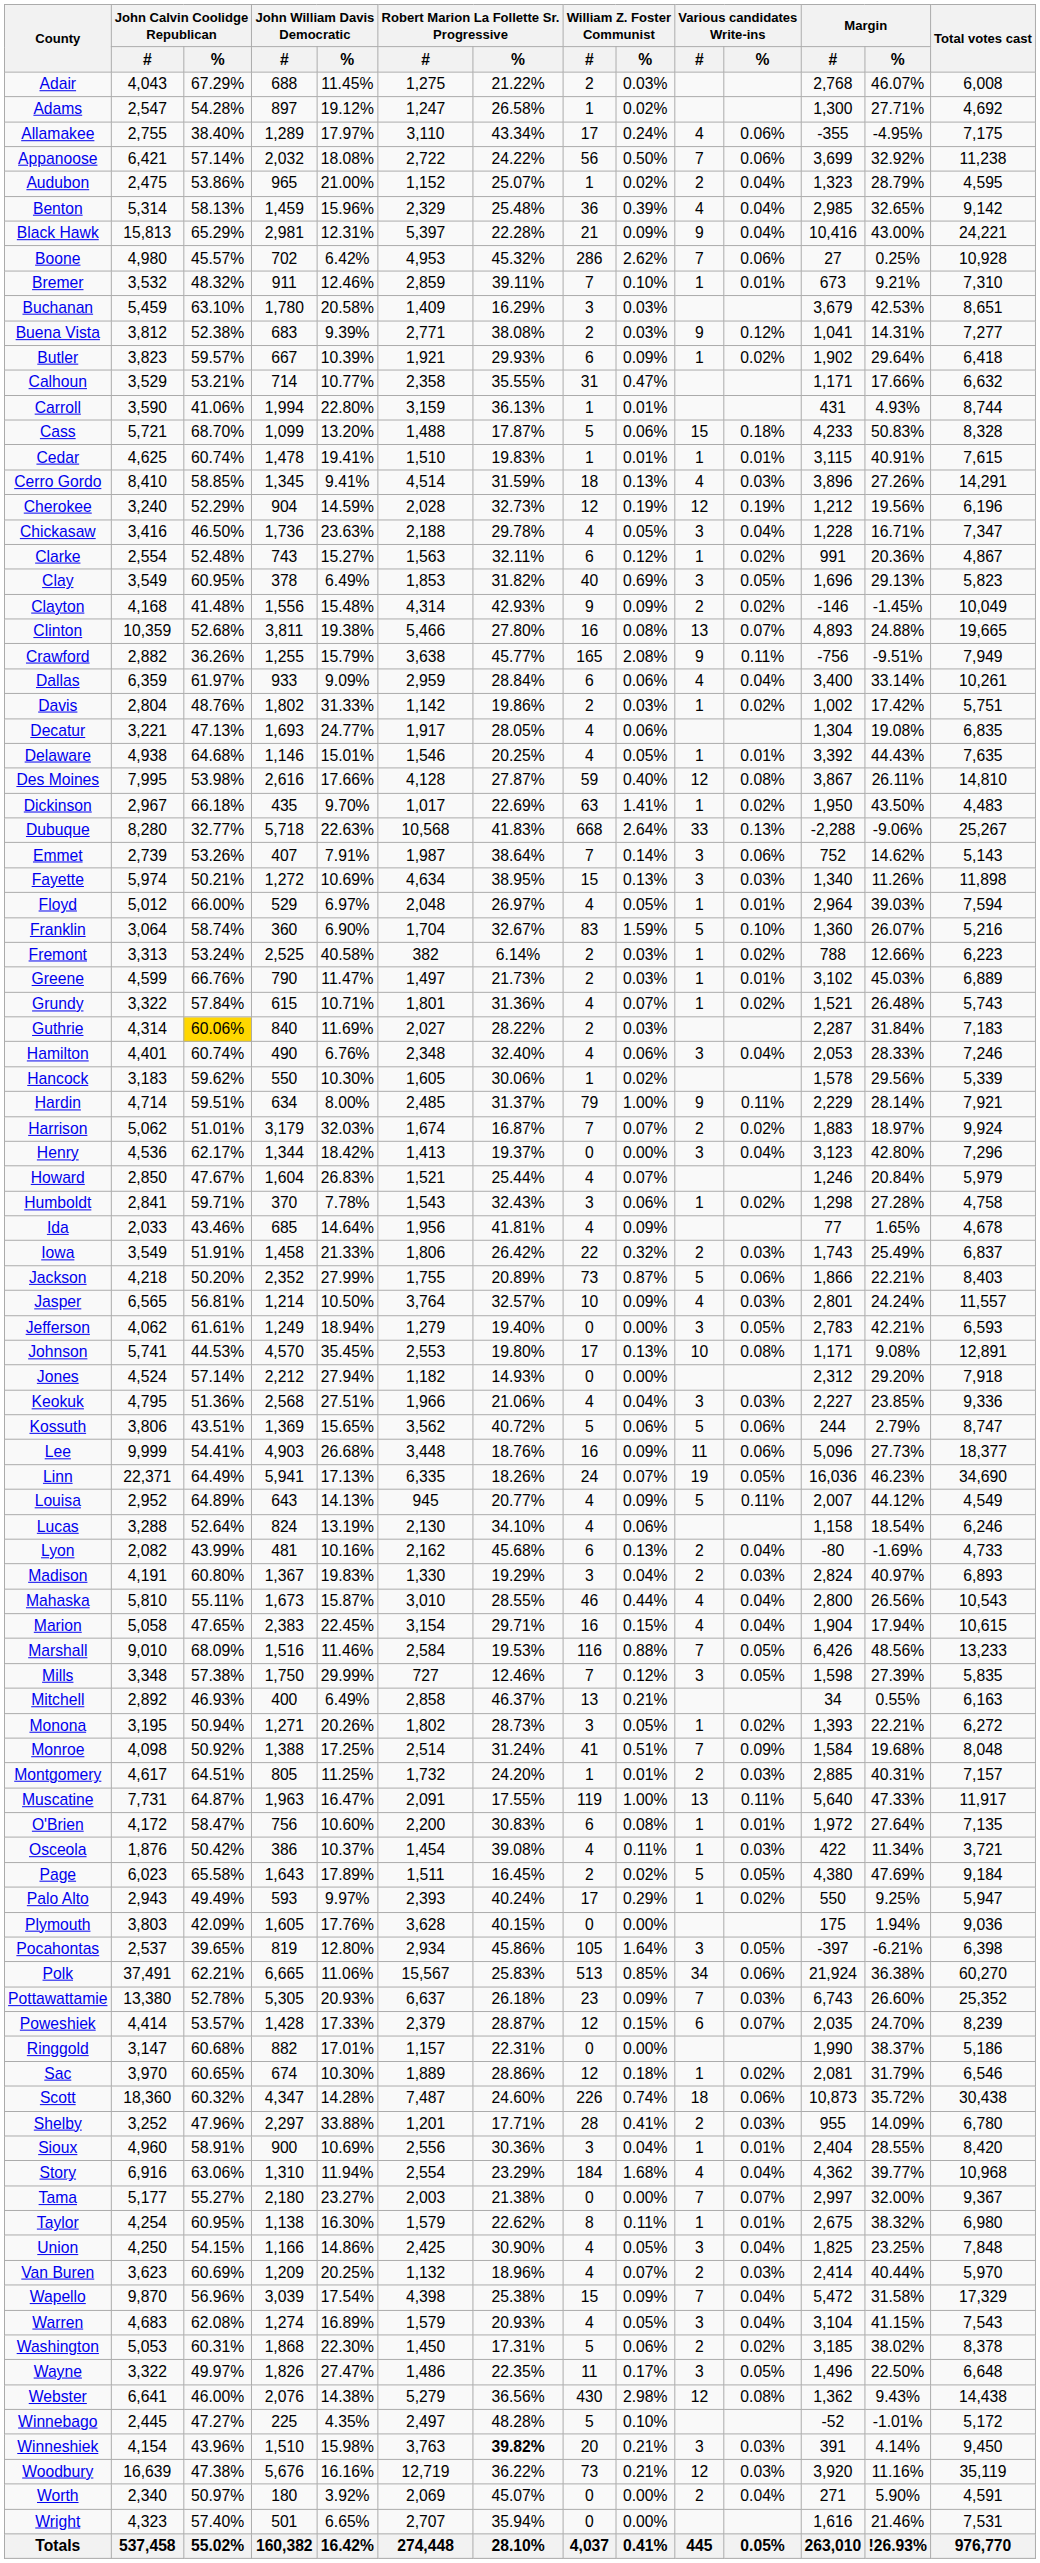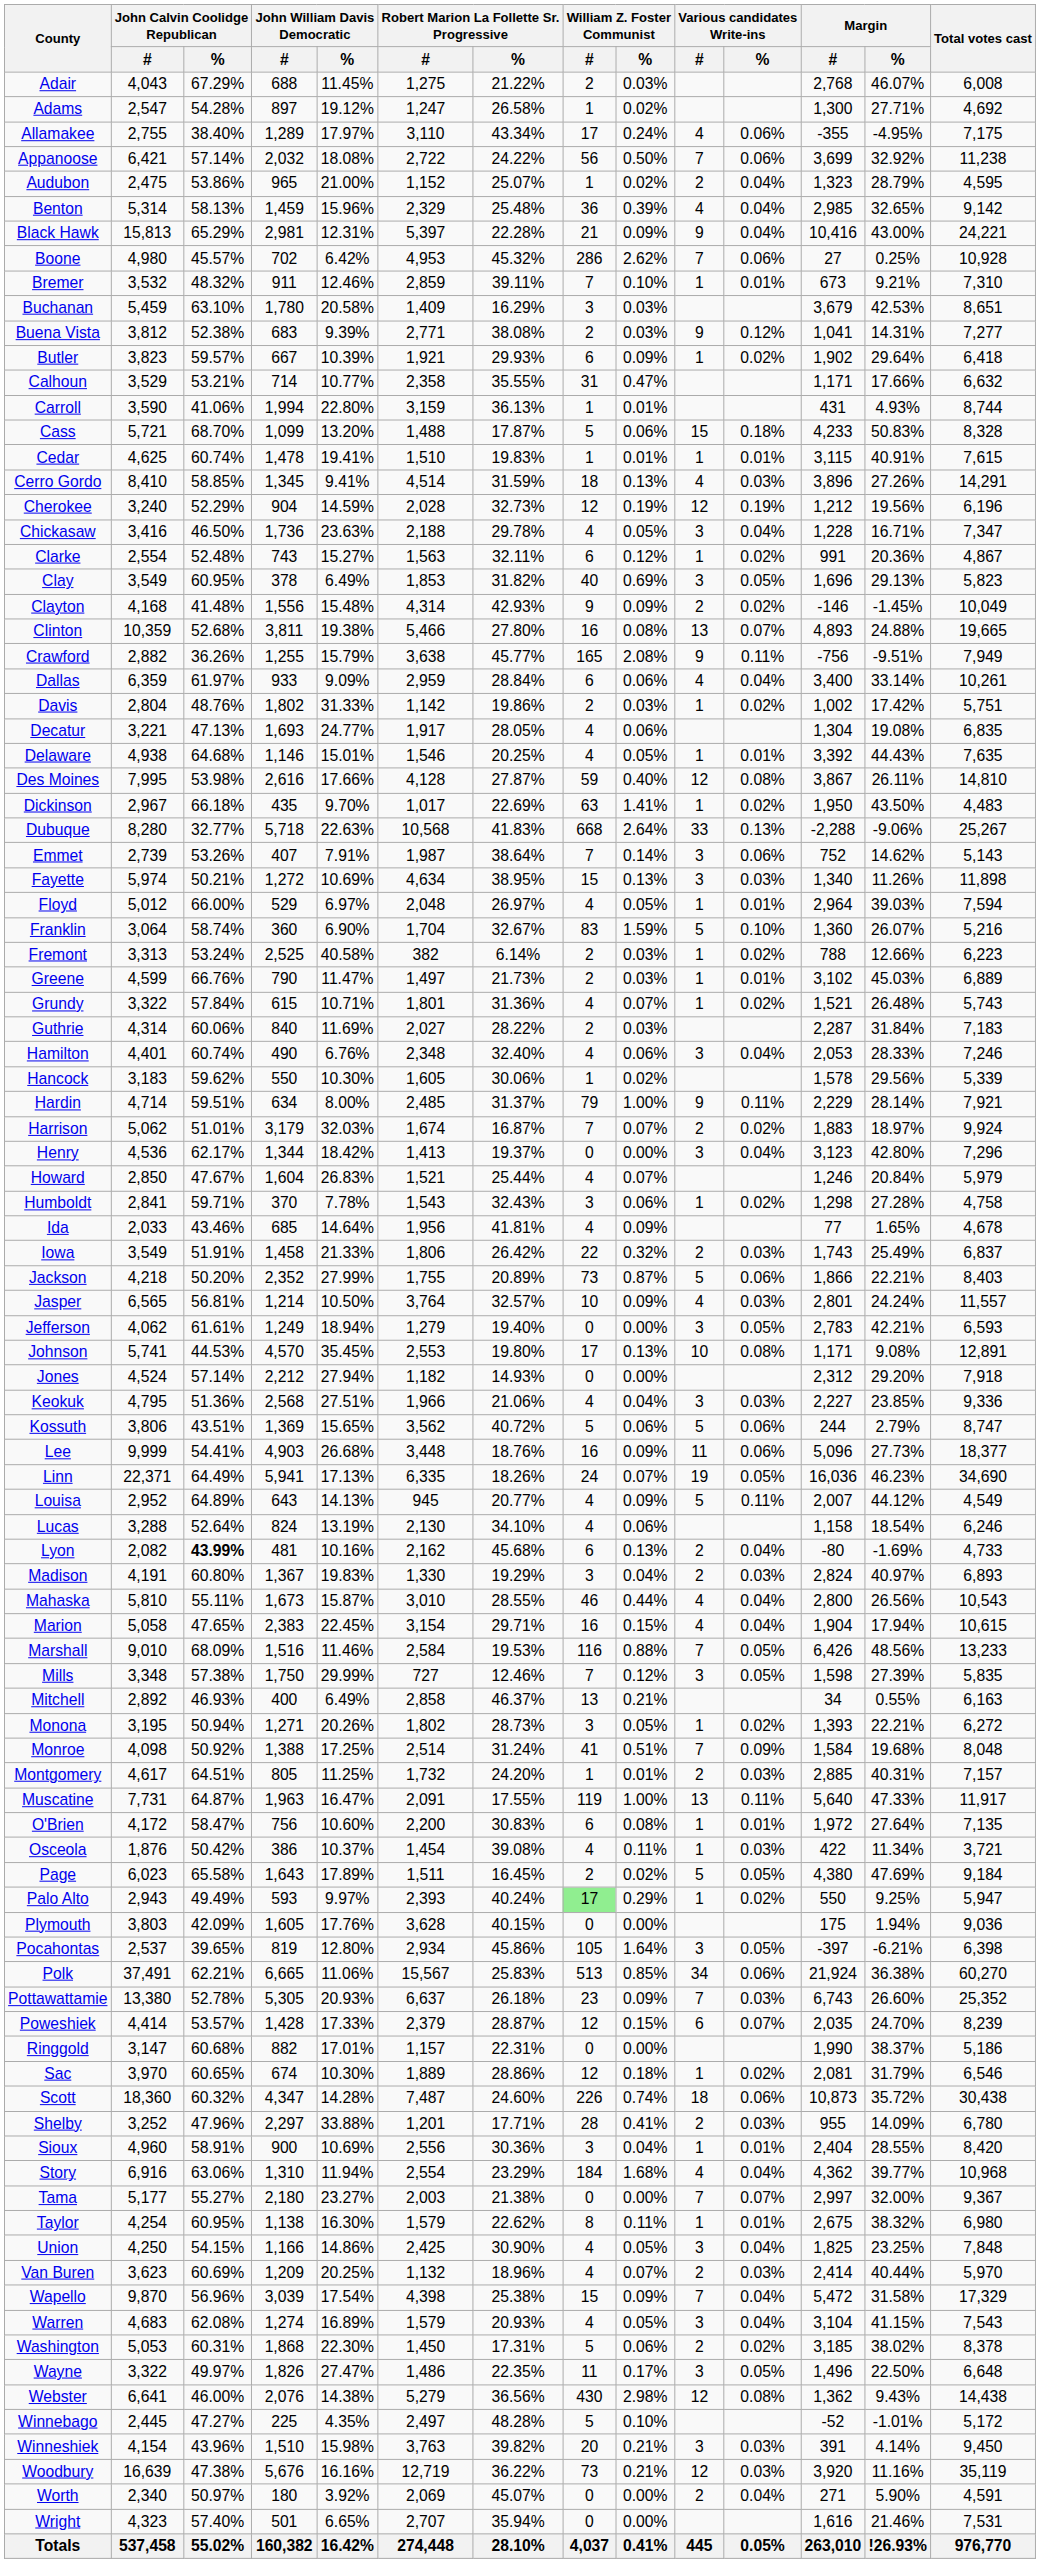(218, 1029) gold background -> (218, 1029) no background
(218, 1551) normal -> (218, 1551) bold
(589, 1899) no background -> (589, 1899) lightgreen background
(518, 2446) bold -> (518, 2446) normal
